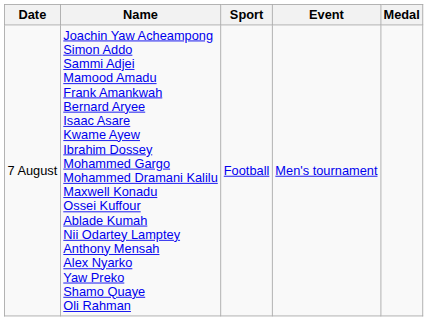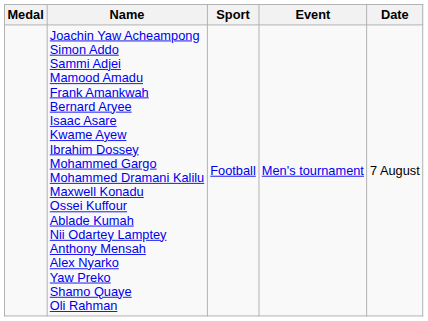columns swapped: (402, 15) <-> (32, 15)
